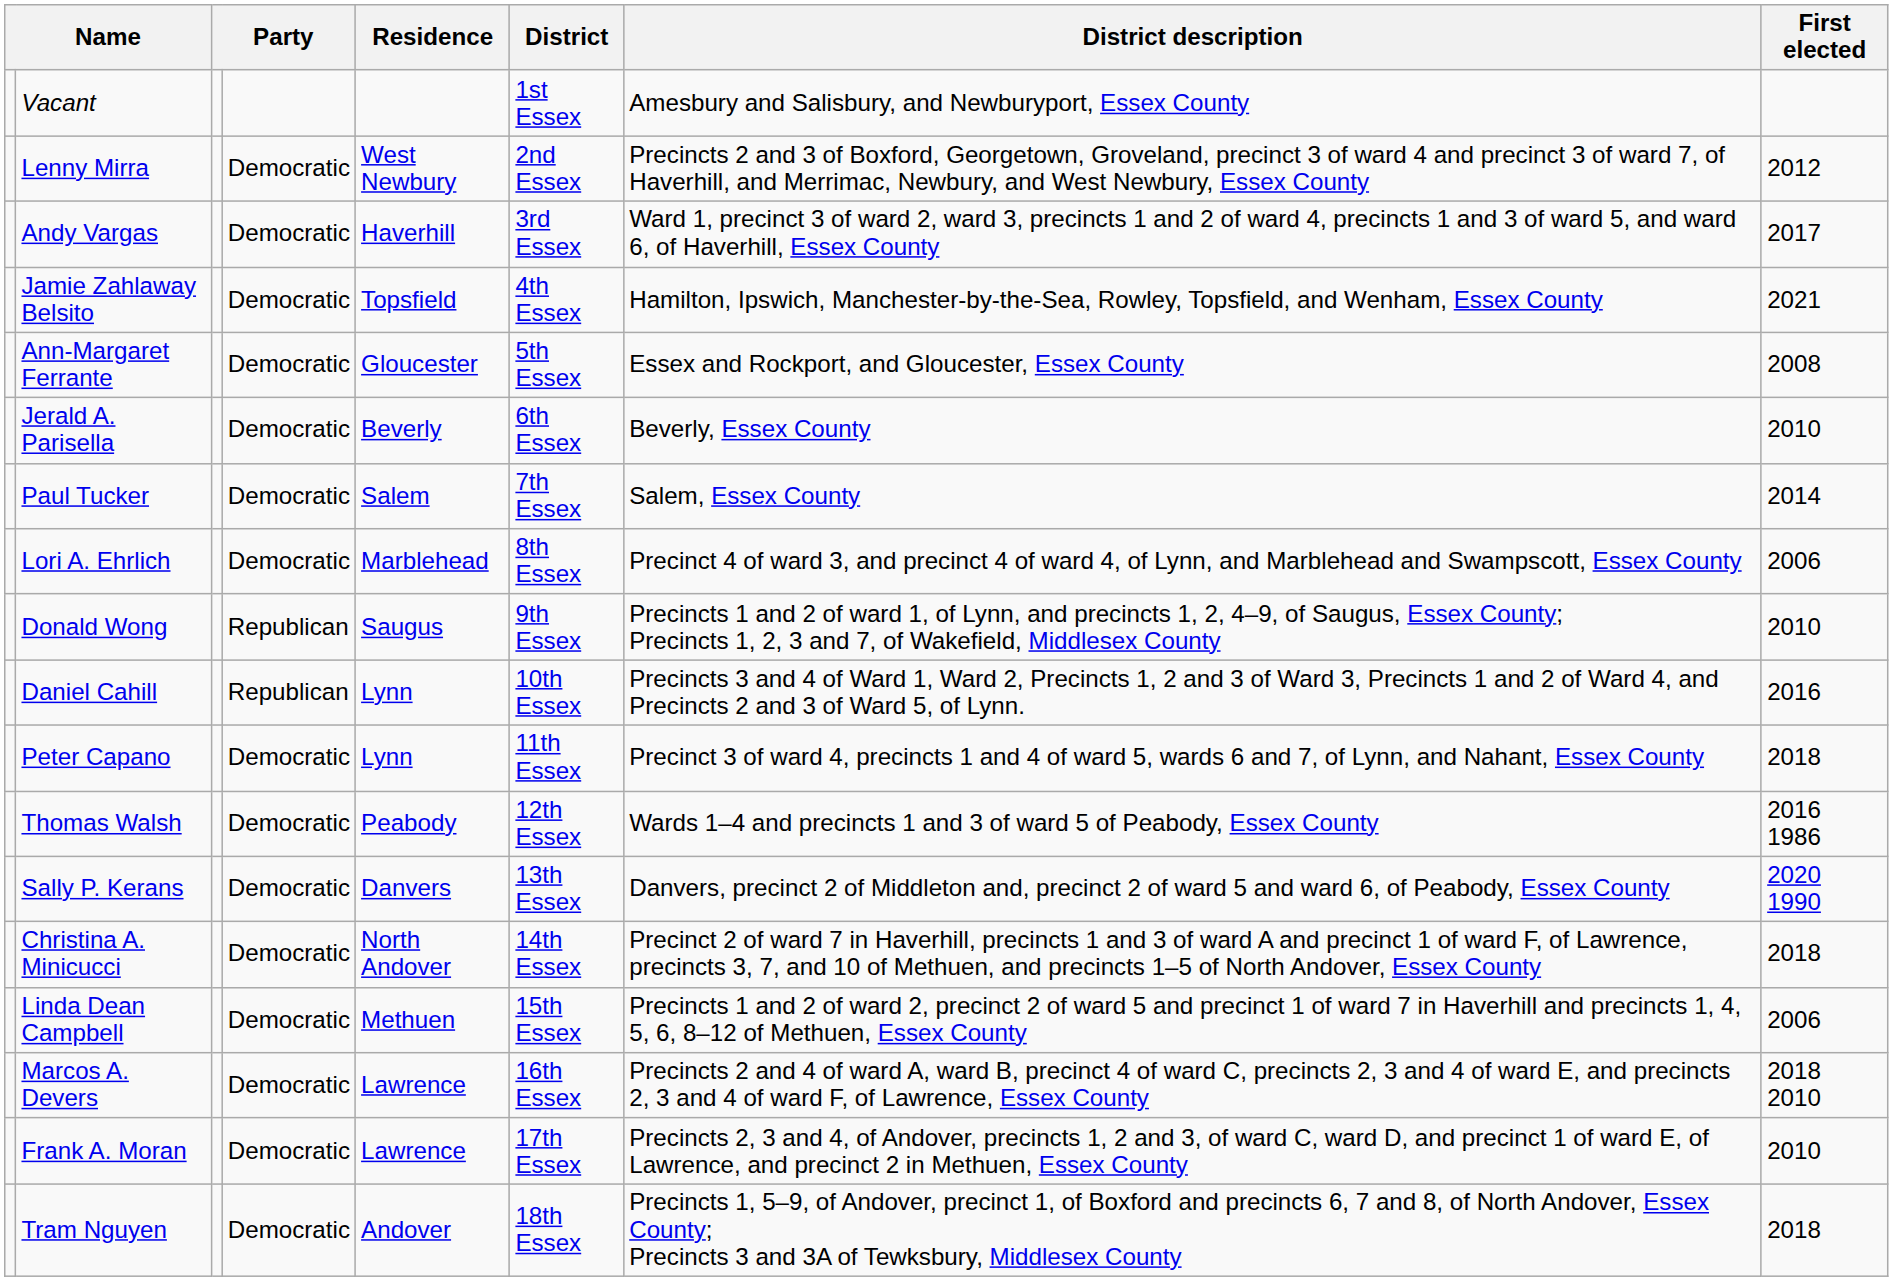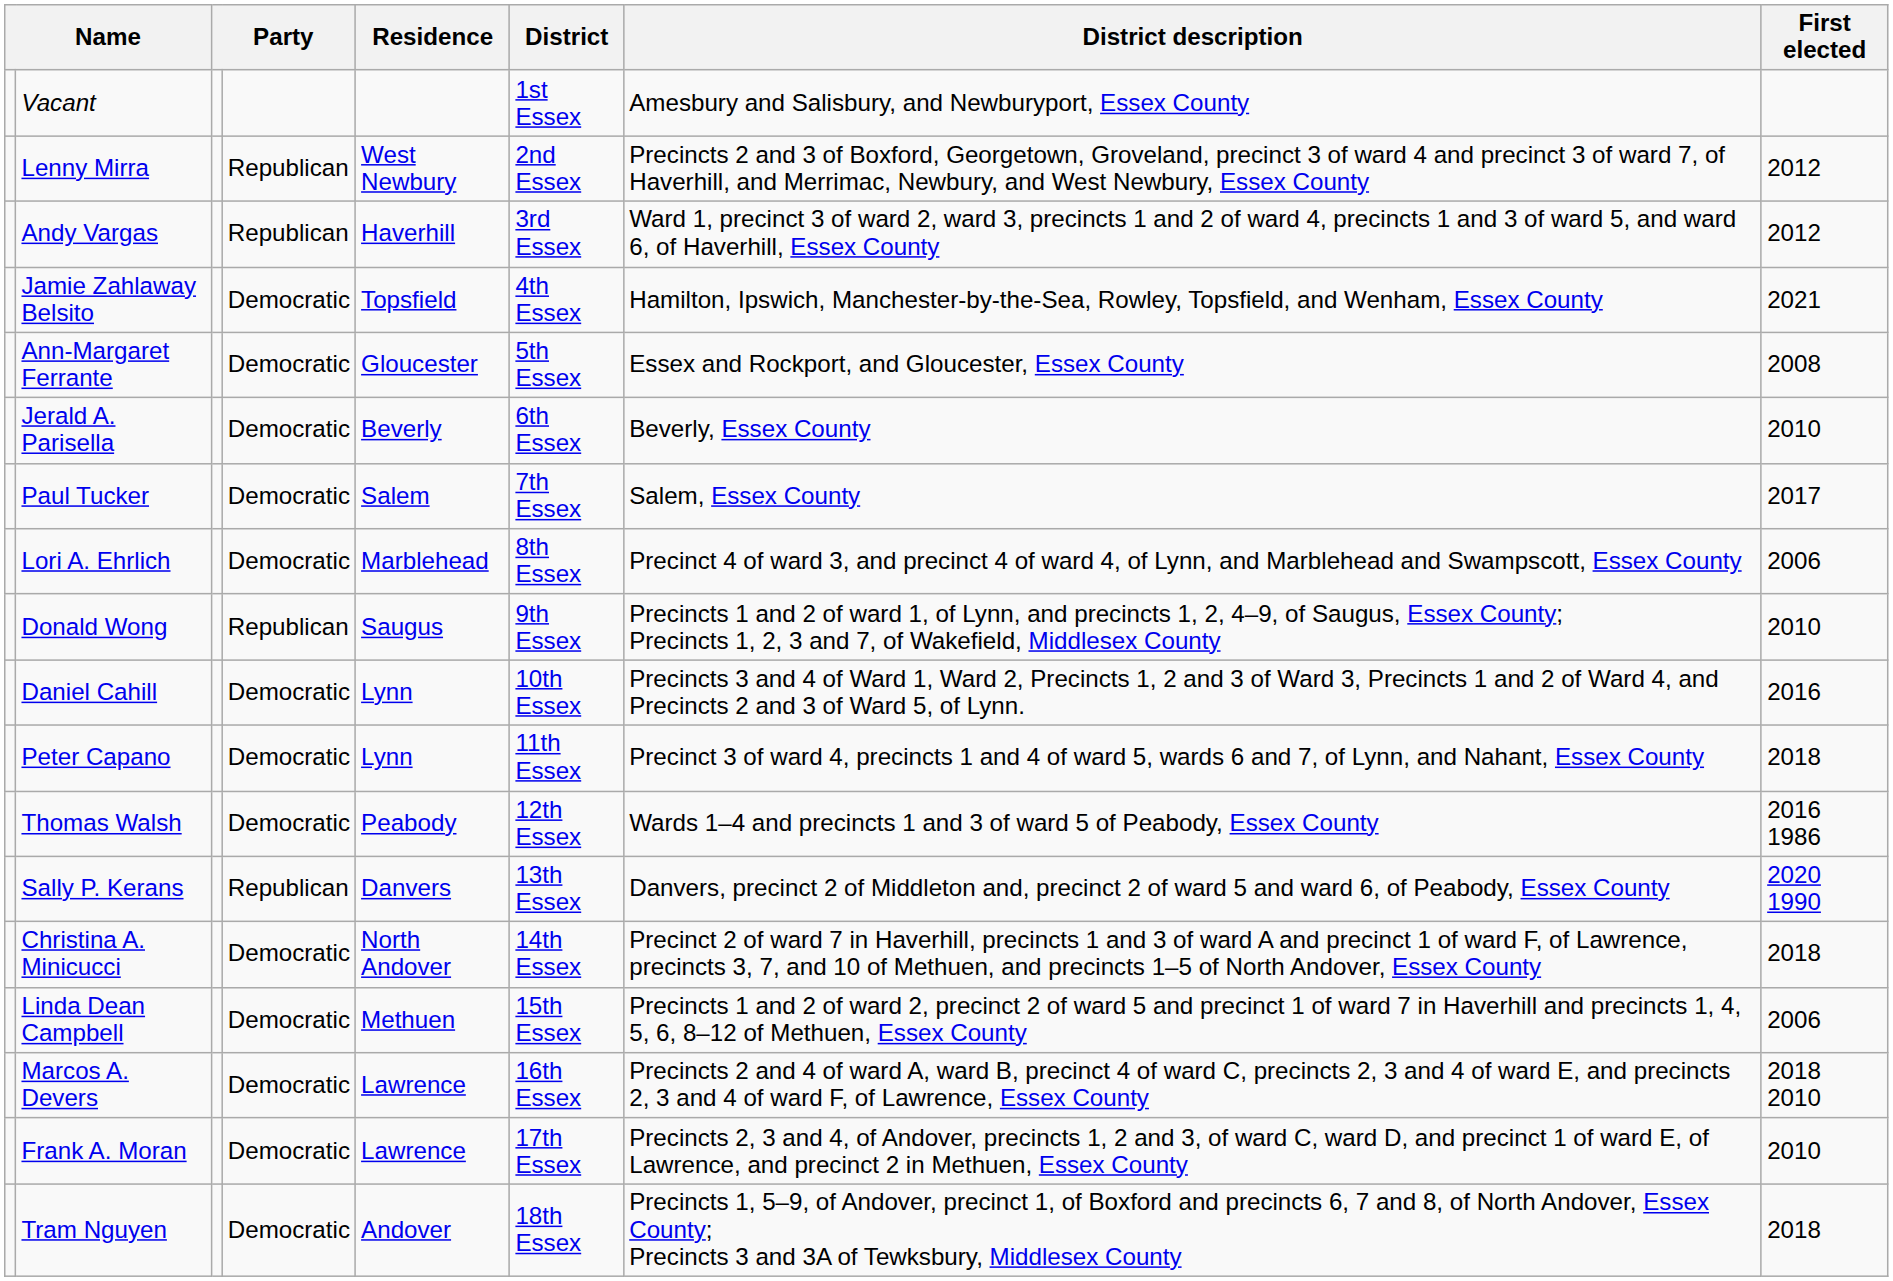(289, 168) Democratic -> (288, 168) Republican
(289, 233) Democratic -> (288, 233) Republican
(1794, 233) 2017 -> (1794, 233) 2012
(1794, 495) 2014 -> (1794, 495) 2017
(288, 692) Republican -> (289, 692) Democratic
(289, 888) Democratic -> (288, 888) Republican
